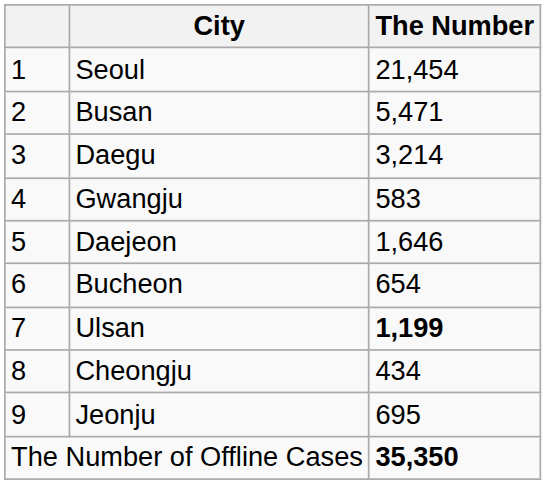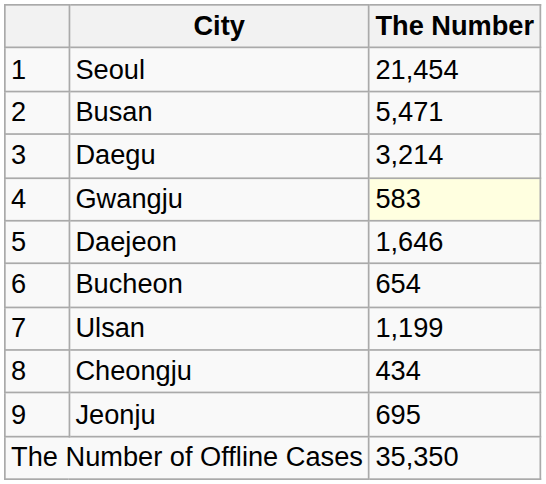(398, 198) no background -> (398, 198) lightyellow background
(409, 328) bold -> (409, 328) normal
(417, 457) bold -> (417, 457) normal
